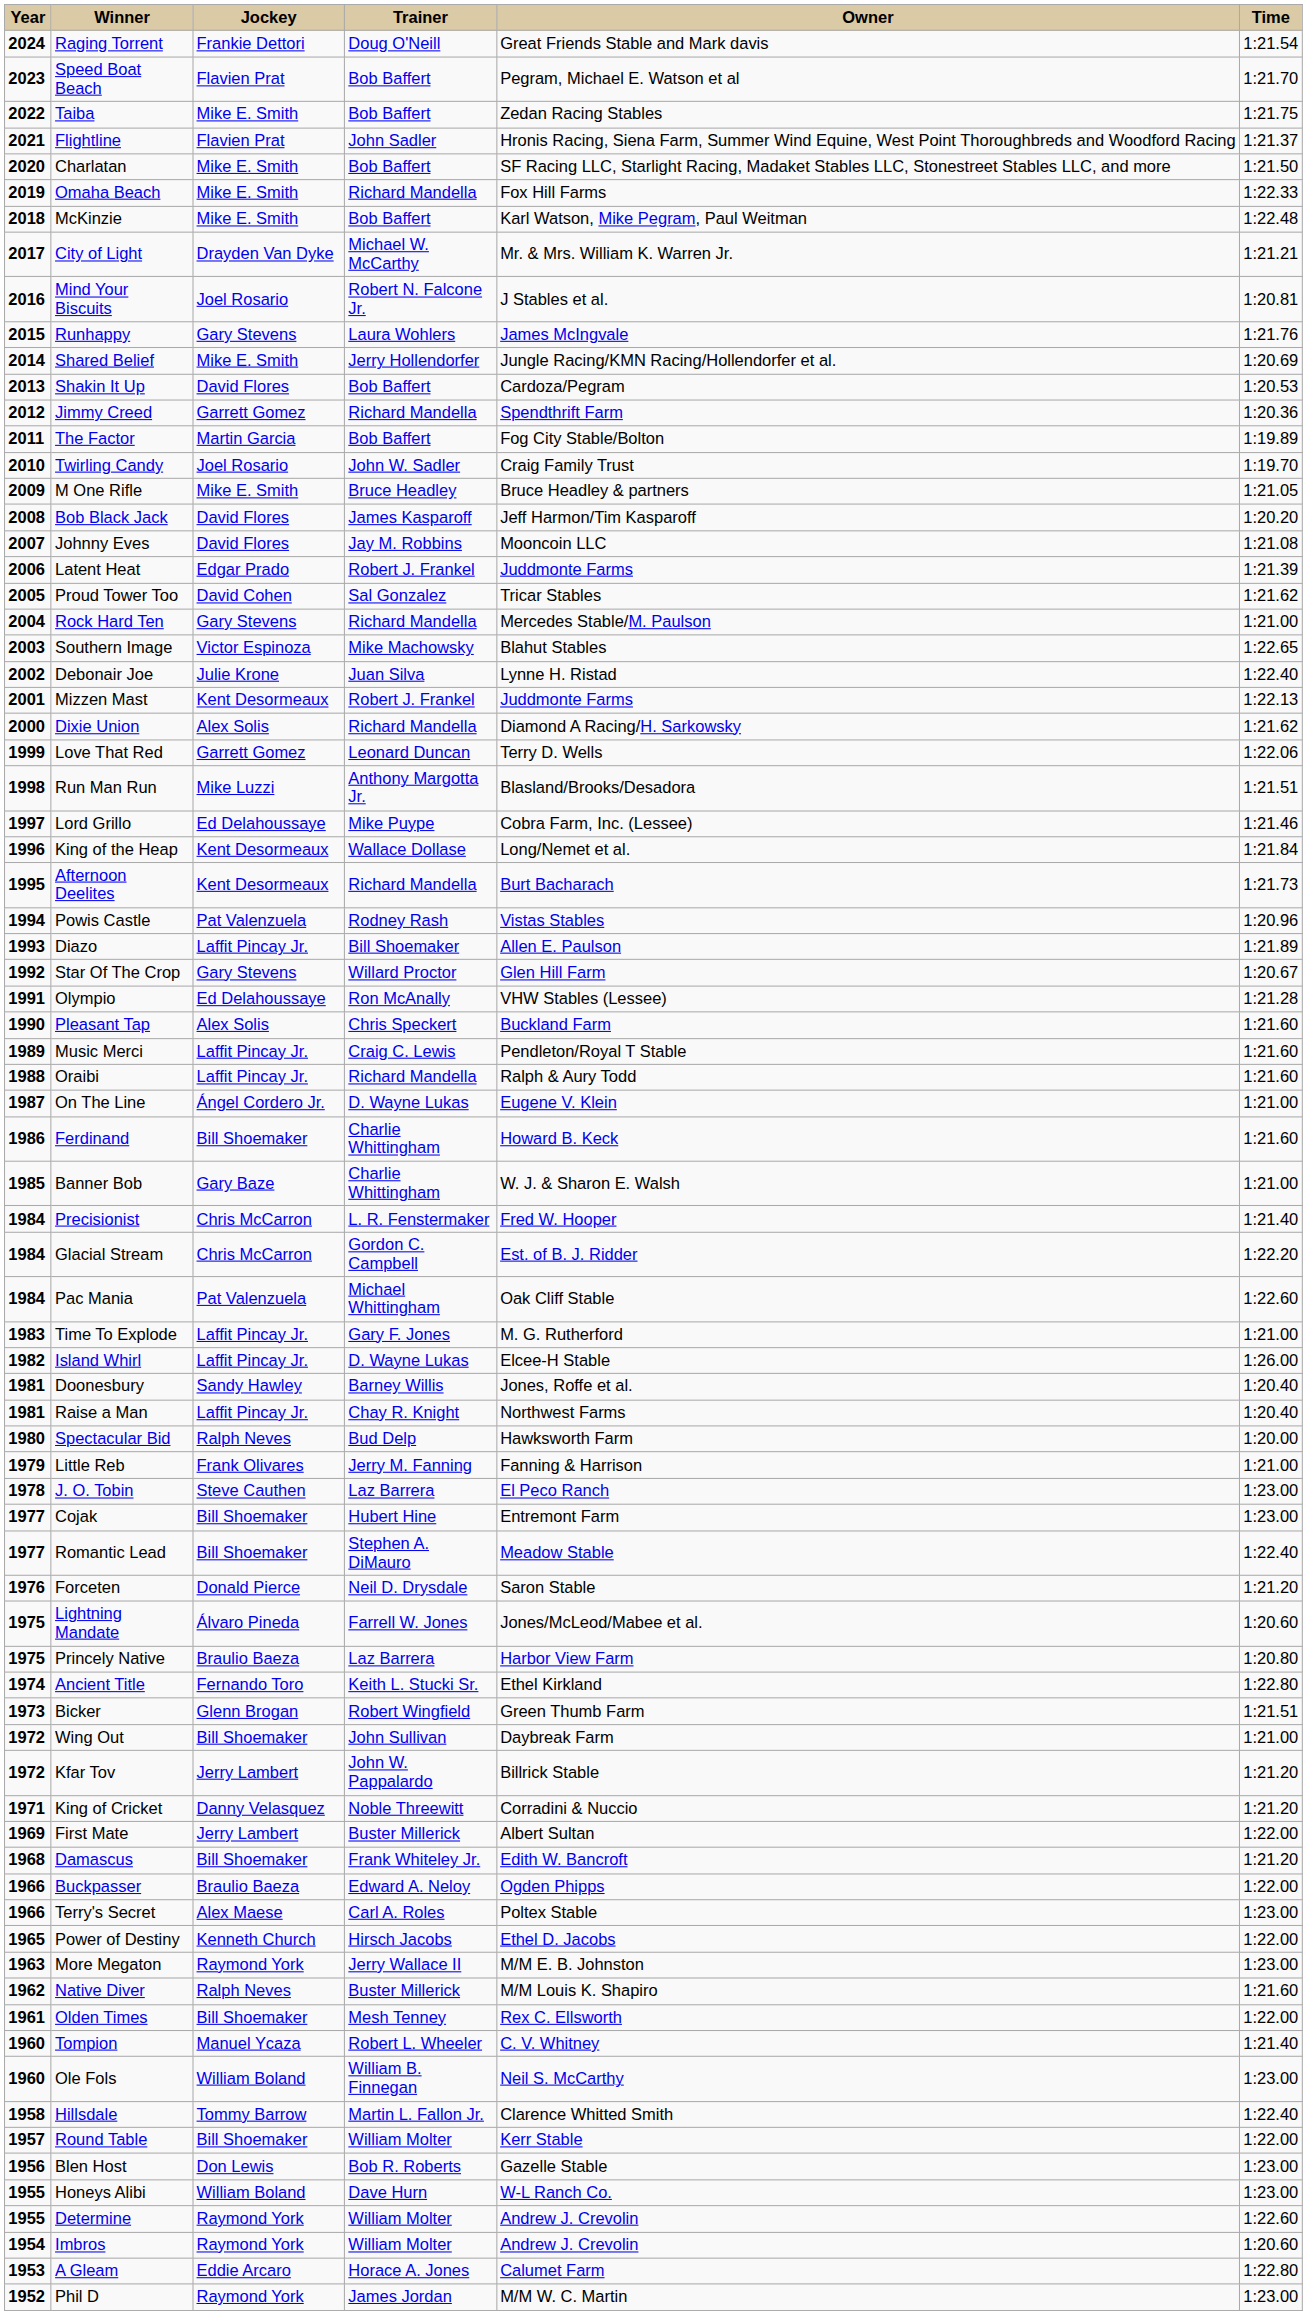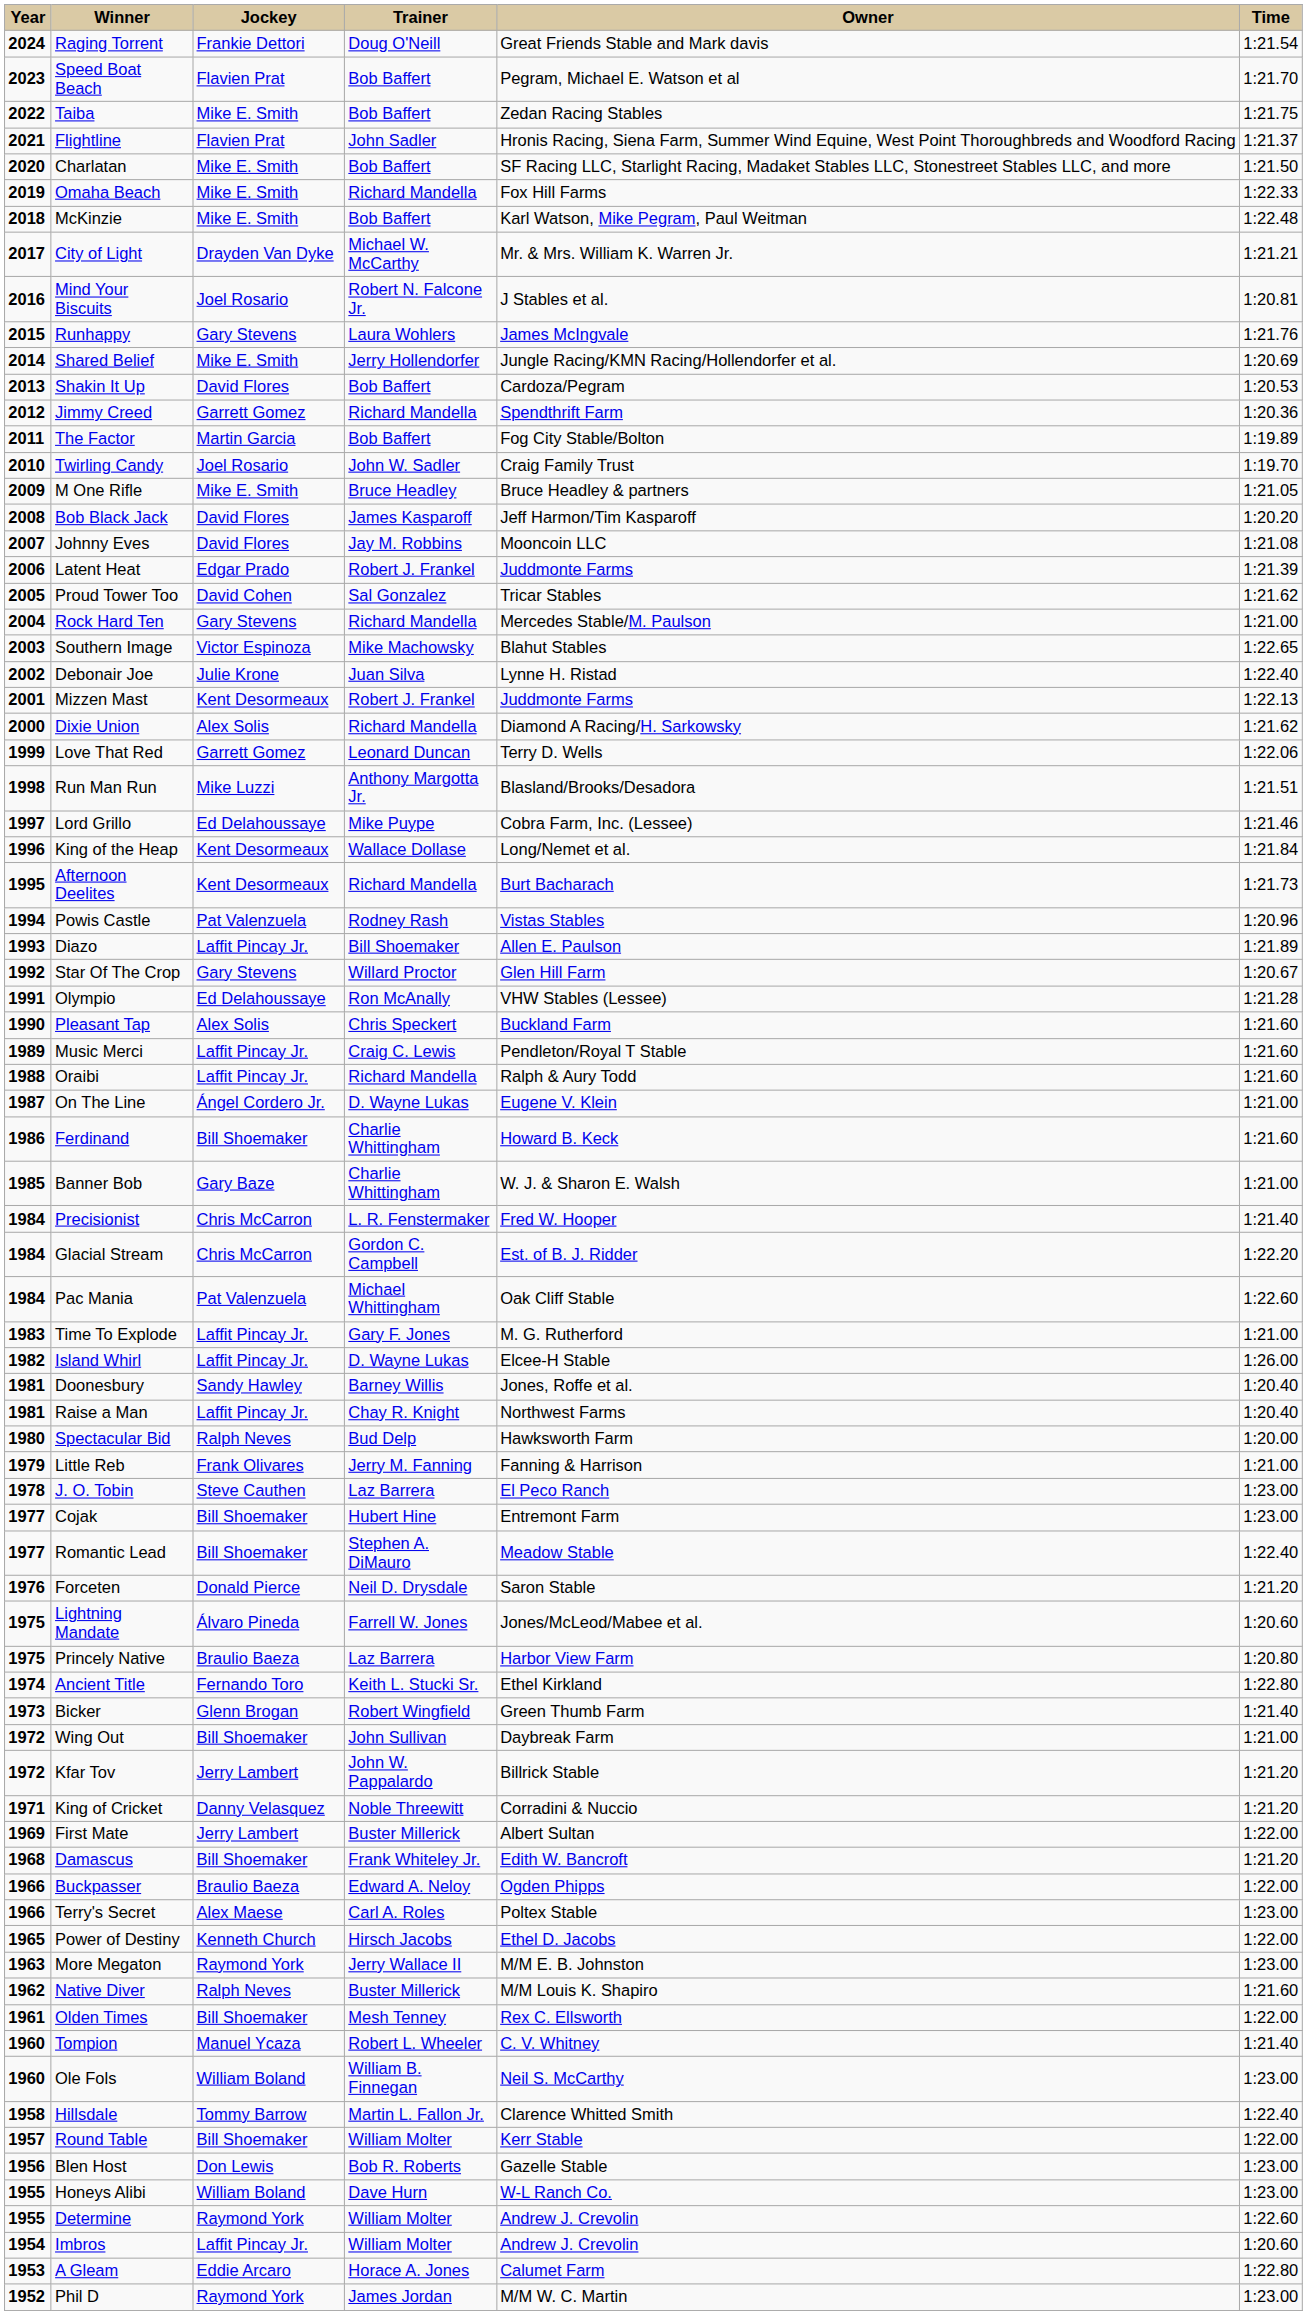(1271, 1711) 1:21.51 -> (1271, 1711) 1:21.40
(250, 2244) Raymond York -> (252, 2244) Laffit Pincay Jr.
